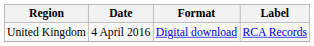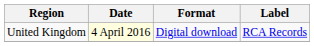(121, 32) no background -> (121, 32) lightyellow background
